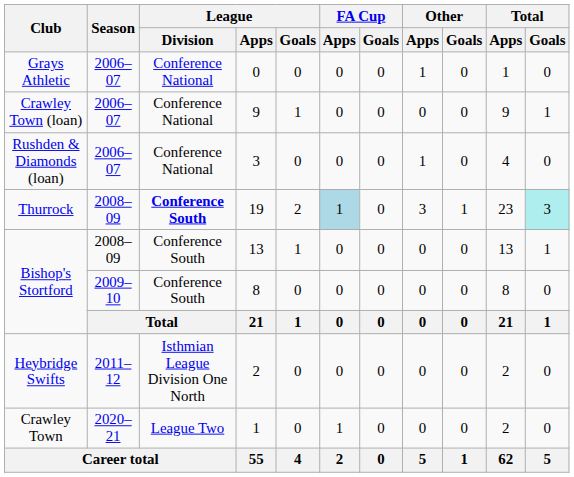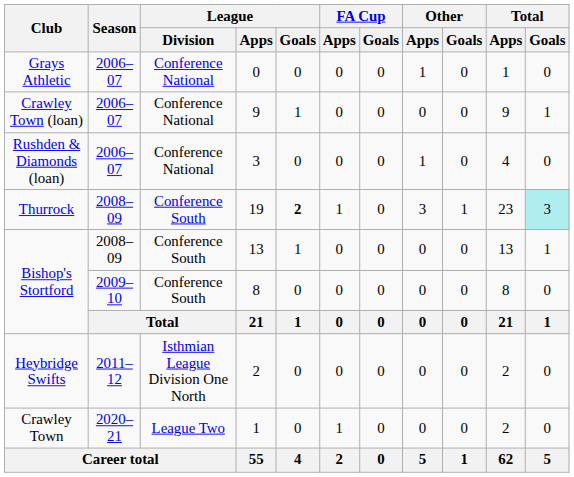(188, 209) bold -> (188, 209) normal
(298, 209) normal -> (298, 209) bold
(339, 209) lightblue background -> (339, 209) no background
